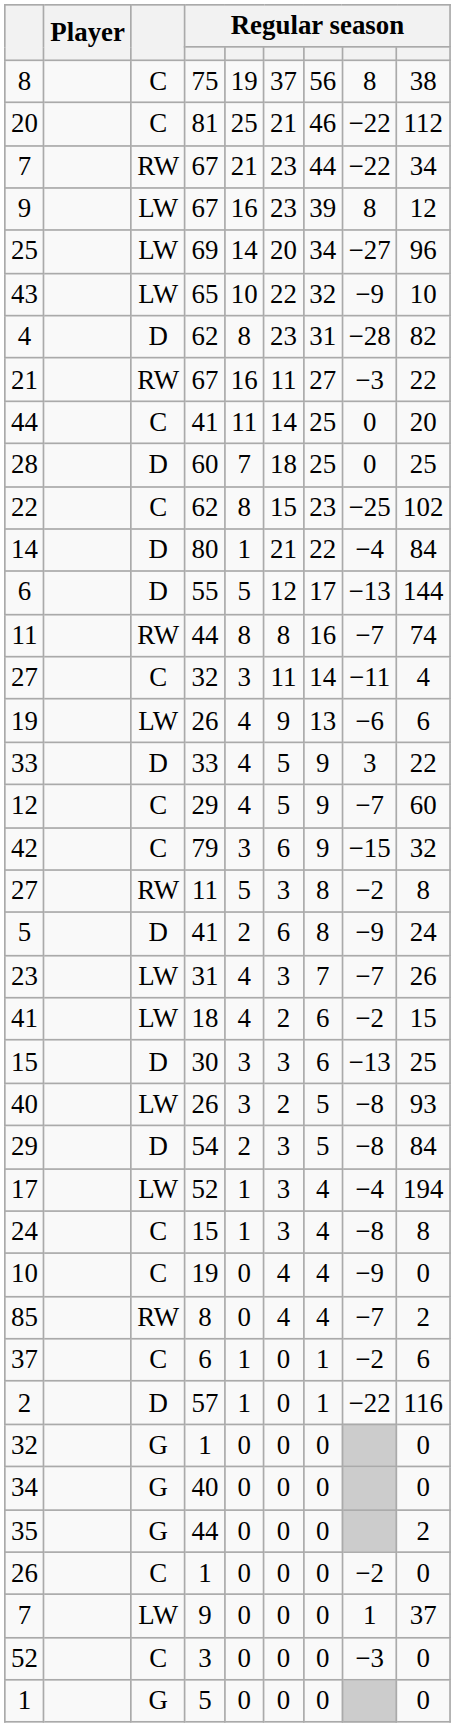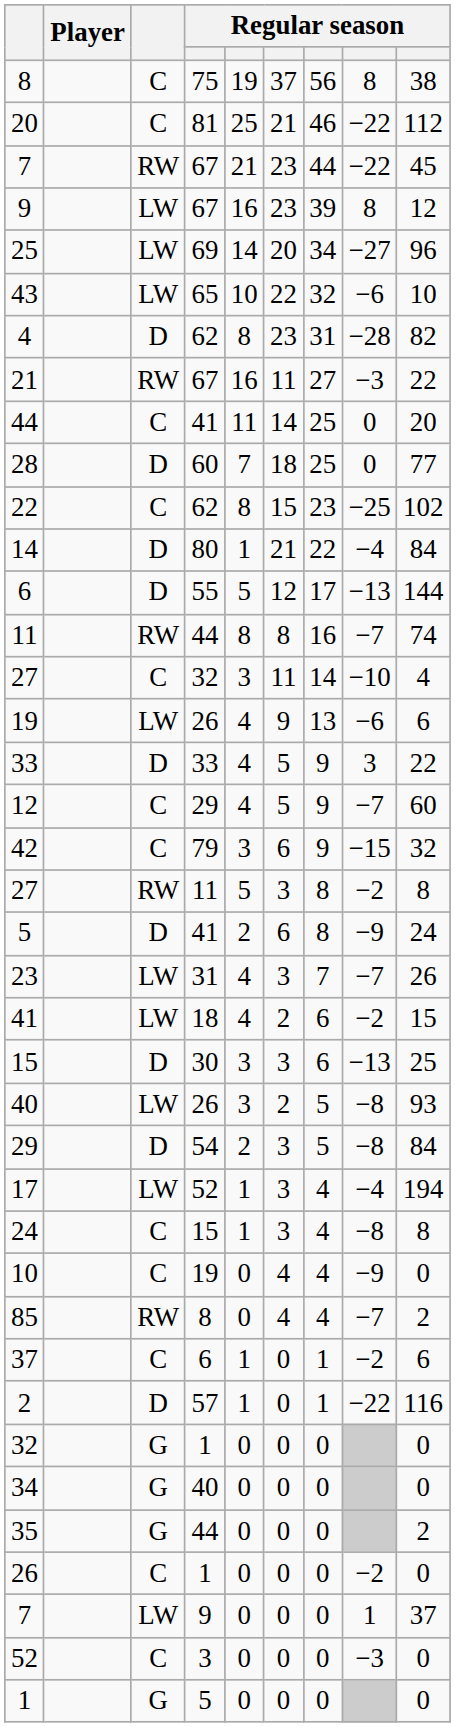(423, 166) 34 -> (423, 166) 45
(370, 293) −9 -> (370, 293) −6
(423, 464) 25 -> (423, 464) 77
(370, 677) −11 -> (370, 677) −10
